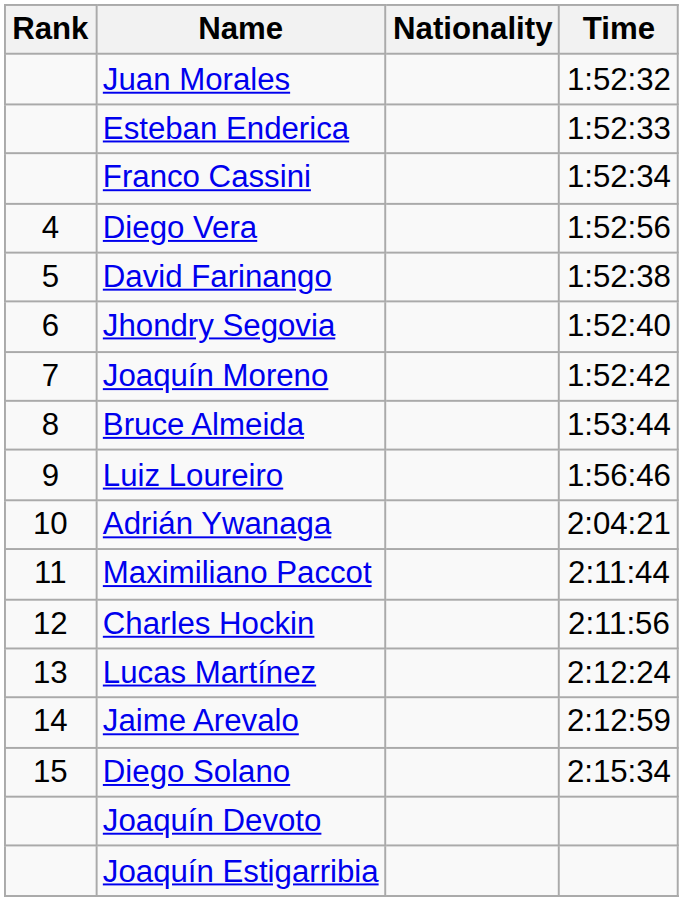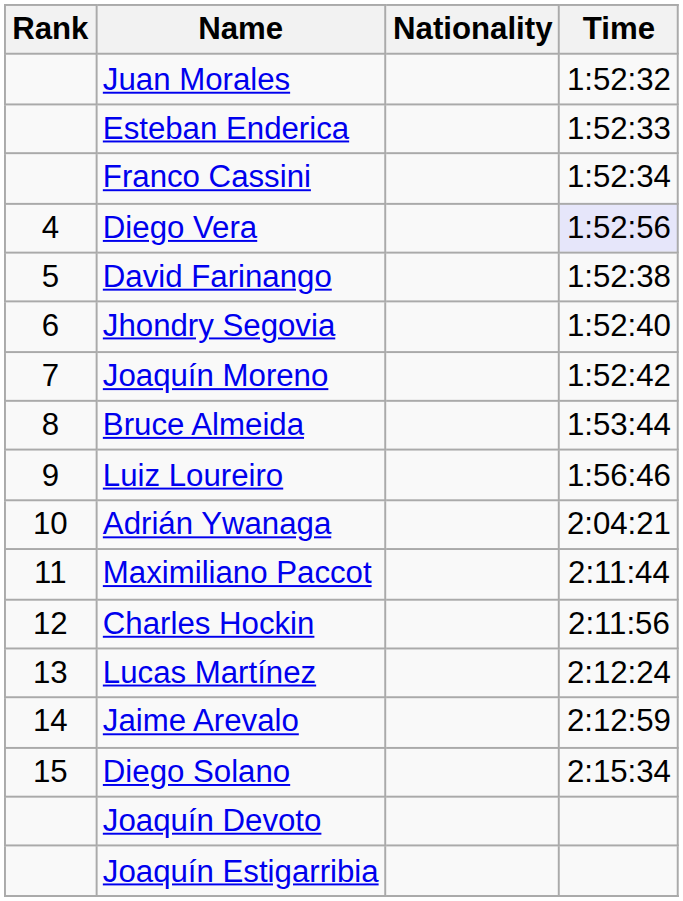(619, 227) no background -> (619, 227) lavender background
